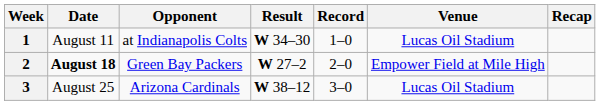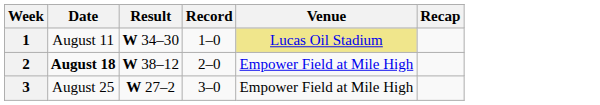- column: (185, 16)
(458, 40) no background -> (326, 40) khaki background
(282, 64) W 27–2 -> (151, 64) W 38–12
(282, 87) W 38–12 -> (151, 87) W 27–2
(458, 87) Lucas Oil Stadium -> (326, 87) Empower Field at Mile High
